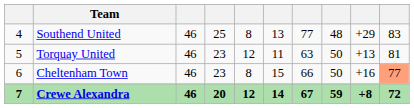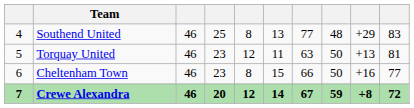(394, 73) lightsalmon background -> (394, 73) no background
